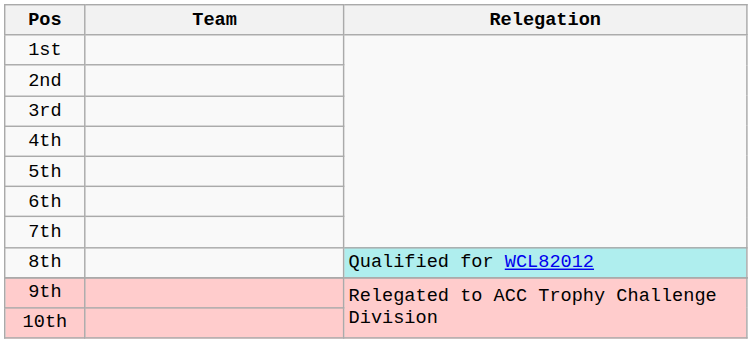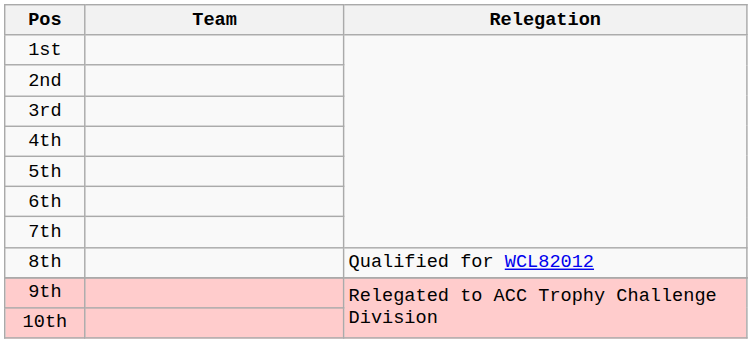(471, 262) paleturquoise background -> (471, 262) no background
